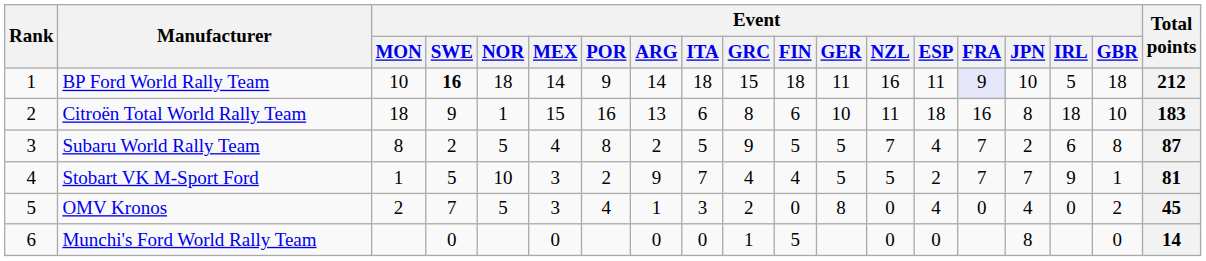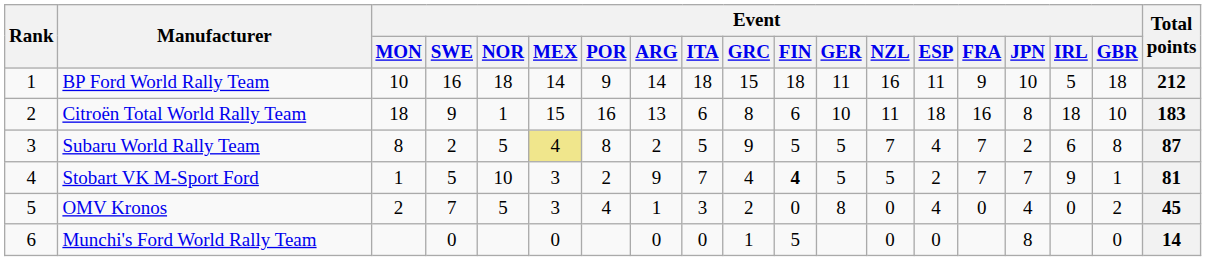(452, 83) bold -> (452, 83) normal
(982, 83) lavender background -> (982, 83) no background
(555, 145) no background -> (555, 145) khaki background
(795, 177) normal -> (795, 177) bold
